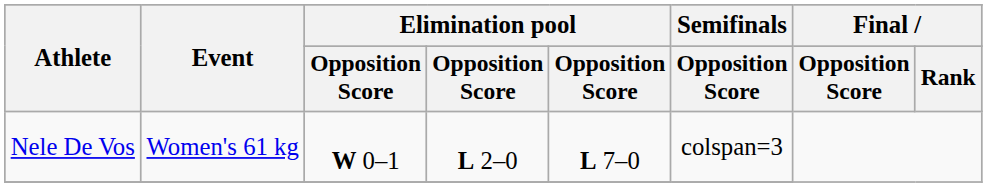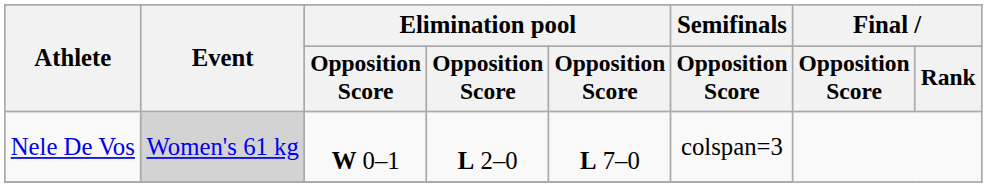(223, 146) no background -> (223, 146) lightgrey background
